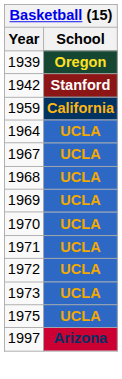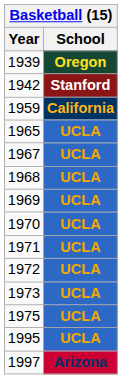- row: (24, 131)
+ row: (24, 131)
+ row: (24, 339)
